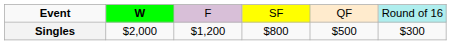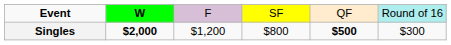(140, 31) normal -> (140, 31) bold
(344, 31) normal -> (344, 31) bold
